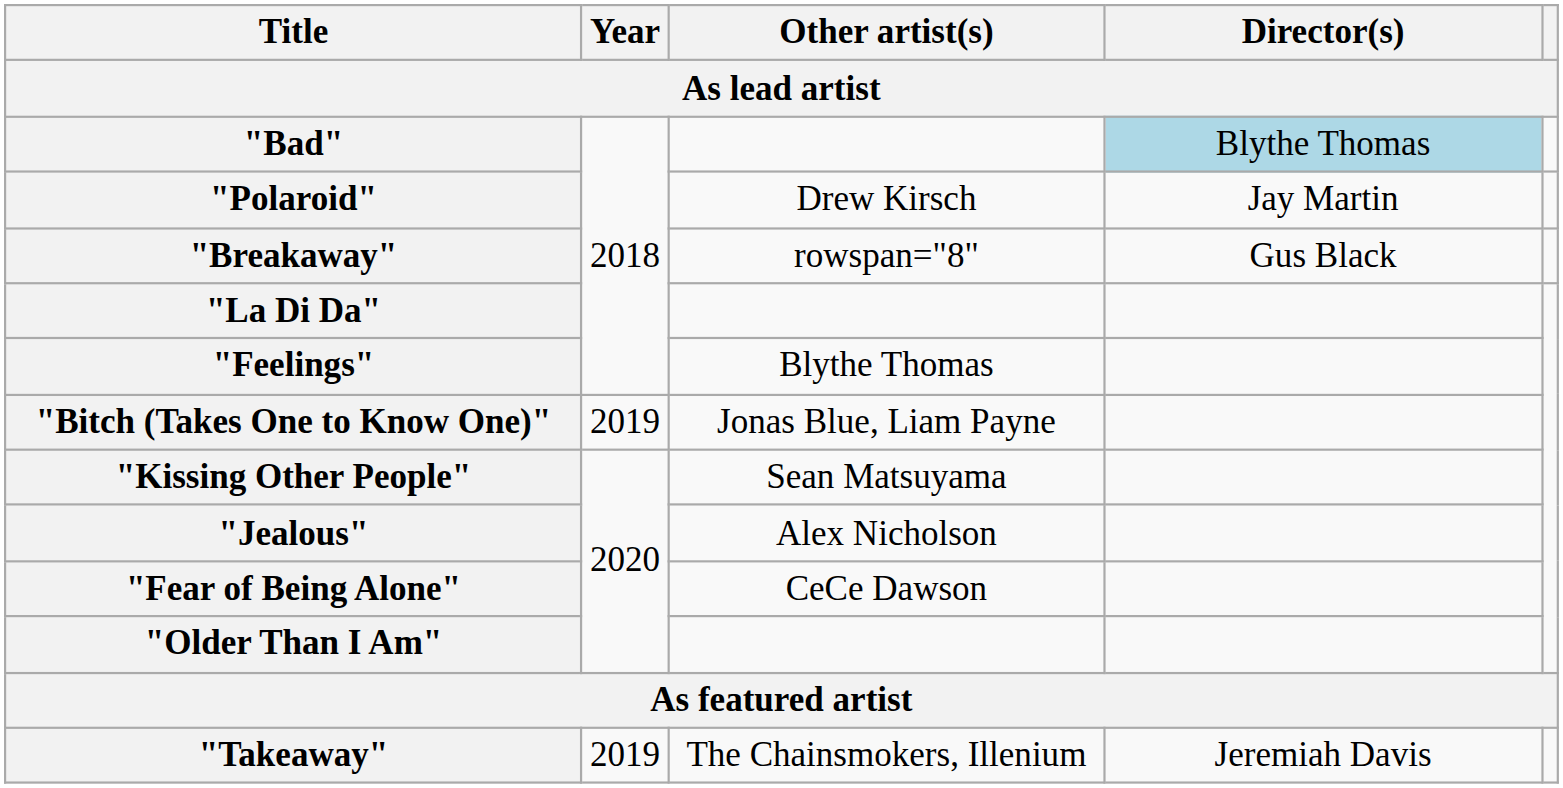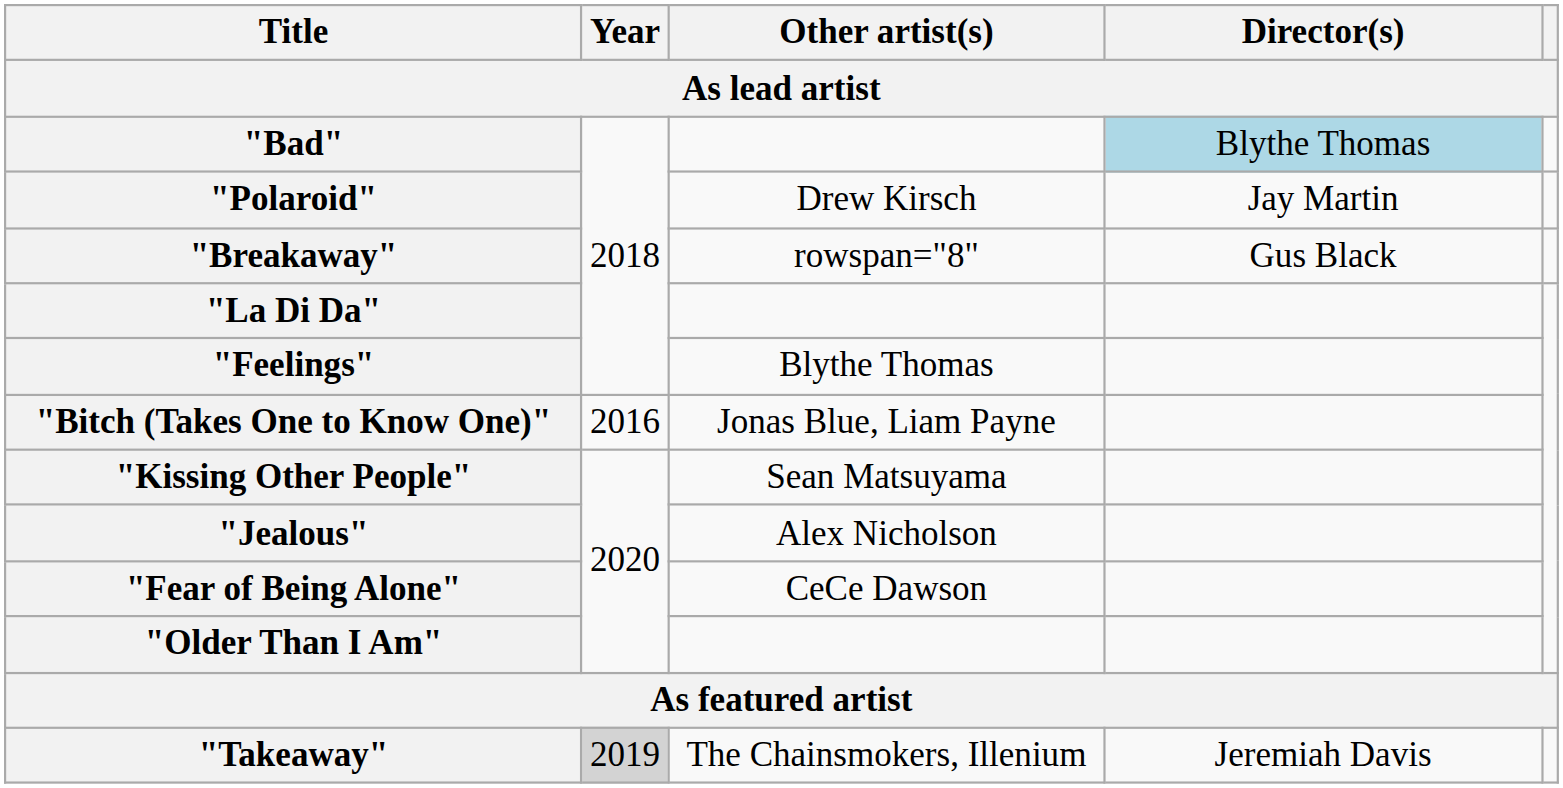(625, 421) 2019 -> (625, 421) 2016
(625, 754) no background -> (625, 754) lightgrey background
